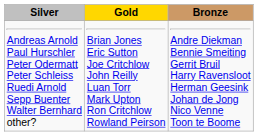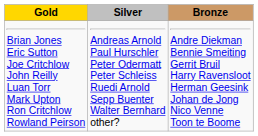columns swapped: (126, 12) <-> (44, 12)
